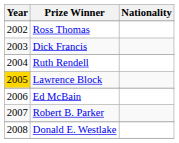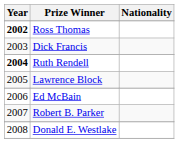(17, 29) normal -> (17, 29) bold
(17, 63) normal -> (17, 63) bold
(17, 79) gold background -> (17, 79) no background
